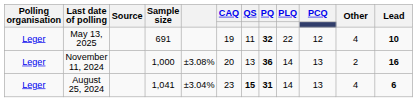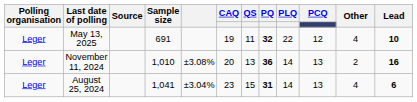(163, 61) 1,000 -> (163, 61) 1,010
(250, 84) bold -> (250, 84) normal
